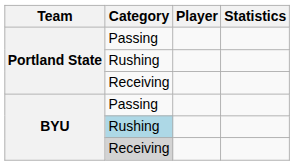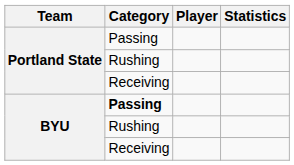(133, 104) normal -> (135, 104) bold
(134, 126) lightblue background -> (134, 126) no background
(139, 148) lightgrey background -> (139, 148) no background
